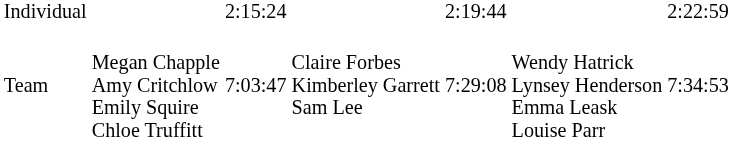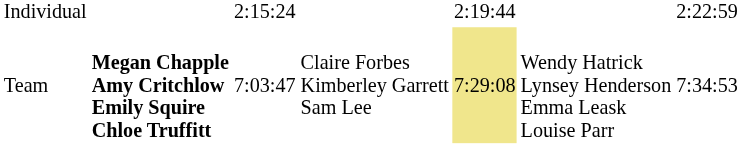(156, 96) normal -> (160, 96) bold
(476, 85) no background -> (485, 85) khaki background
